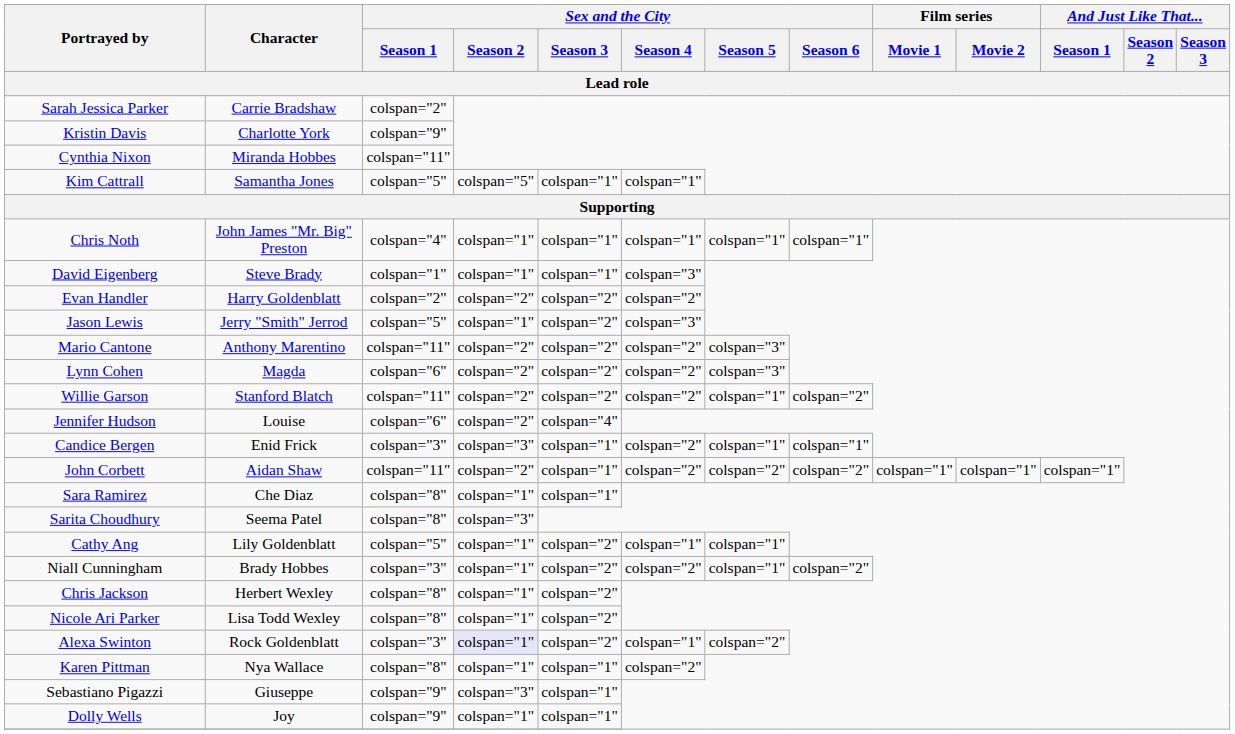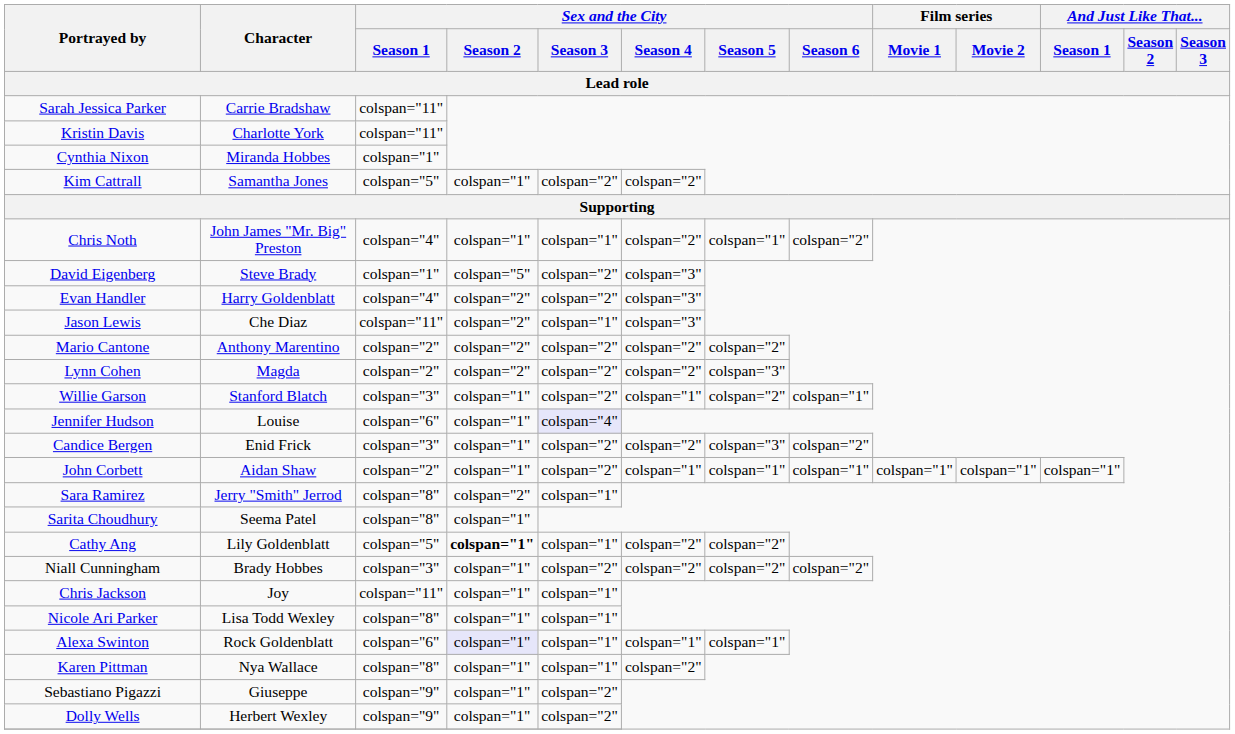(408, 108) colspan="2" -> (401, 108) colspan="11"
(408, 132) colspan="9" -> (401, 132) colspan="11"
(408, 157) colspan="11" -> (401, 157) colspan="1"
(496, 181) colspan="5" -> (492, 181) colspan="1"
(579, 181) colspan="1" -> (579, 181) colspan="2"
(663, 181) colspan="1" -> (663, 181) colspan="2"
(663, 239) colspan="1" -> (663, 239) colspan="2"
(831, 239) colspan="1" -> (831, 239) colspan="2"
(496, 273) colspan="1" -> (492, 273) colspan="5"
(579, 273) colspan="1" -> (579, 273) colspan="2"
(408, 297) colspan="2" -> (401, 297) colspan="4"
(663, 297) colspan="2" -> (663, 297) colspan="3"
(284, 322) Jerry "Smith" Jerrod -> (278, 322) Che Diaz
(408, 322) colspan="5" -> (401, 322) colspan="11"
(496, 322) colspan="1" -> (492, 322) colspan="2"
(579, 322) colspan="2" -> (579, 322) colspan="1"
(408, 347) colspan="11" -> (401, 347) colspan="2"
(747, 347) colspan="3" -> (747, 347) colspan="2"
(408, 371) colspan="6" -> (401, 371) colspan="2"
(408, 396) colspan="11" -> (401, 396) colspan="3"
(496, 396) colspan="2" -> (492, 396) colspan="1"
(663, 396) colspan="2" -> (663, 396) colspan="1"
(747, 396) colspan="1" -> (747, 396) colspan="2"
(831, 396) colspan="2" -> (831, 396) colspan="1"
(496, 420) colspan="2" -> (492, 420) colspan="1"
(579, 420) no background -> (579, 420) lavender background
(496, 445) colspan="3" -> (492, 445) colspan="1"
(579, 445) colspan="1" -> (579, 445) colspan="2"
(747, 445) colspan="1" -> (747, 445) colspan="3"
(831, 445) colspan="1" -> (831, 445) colspan="2"
(408, 470) colspan="11" -> (401, 470) colspan="2"
(496, 470) colspan="2" -> (492, 470) colspan="1"
(579, 470) colspan="1" -> (579, 470) colspan="2"
(663, 470) colspan="2" -> (663, 470) colspan="1"
(747, 470) colspan="2" -> (747, 470) colspan="1"
(831, 470) colspan="2" -> (831, 470) colspan="1"
(284, 494) Che Diaz -> (278, 494) Jerry "Smith" Jerrod
(496, 494) colspan="1" -> (492, 494) colspan="2"
(496, 519) colspan="3" -> (492, 519) colspan="1"
(496, 544) normal -> (492, 544) bold
(579, 544) colspan="2" -> (579, 544) colspan="1"
(663, 544) colspan="1" -> (663, 544) colspan="2"
(747, 544) colspan="1" -> (747, 544) colspan="2"
(747, 568) colspan="1" -> (747, 568) colspan="2"
(284, 593) Herbert Wexley -> (278, 593) Joy
(408, 593) colspan="8" -> (401, 593) colspan="11"
(579, 593) colspan="2" -> (579, 593) colspan="1"
(579, 617) colspan="2" -> (579, 617) colspan="1"
(408, 642) colspan="3" -> (401, 642) colspan="6"
(579, 642) colspan="2" -> (579, 642) colspan="1"
(747, 642) colspan="2" -> (747, 642) colspan="1"
(496, 691) colspan="3" -> (492, 691) colspan="1"
(579, 691) colspan="1" -> (579, 691) colspan="2"
(284, 716) Joy -> (278, 716) Herbert Wexley
(579, 716) colspan="1" -> (579, 716) colspan="2"
